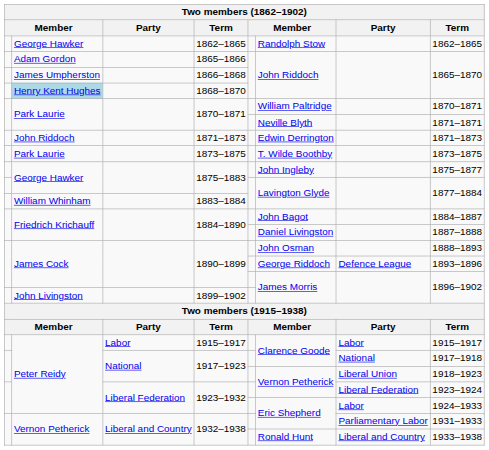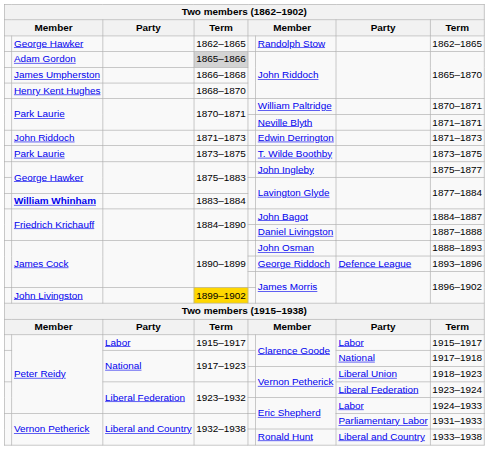(221, 59) no background -> (221, 59) lightgrey background
(57, 91) lightblue background -> (57, 91) no background
(52, 201) normal -> (55, 201) bold
(221, 295) no background -> (221, 295) gold background
